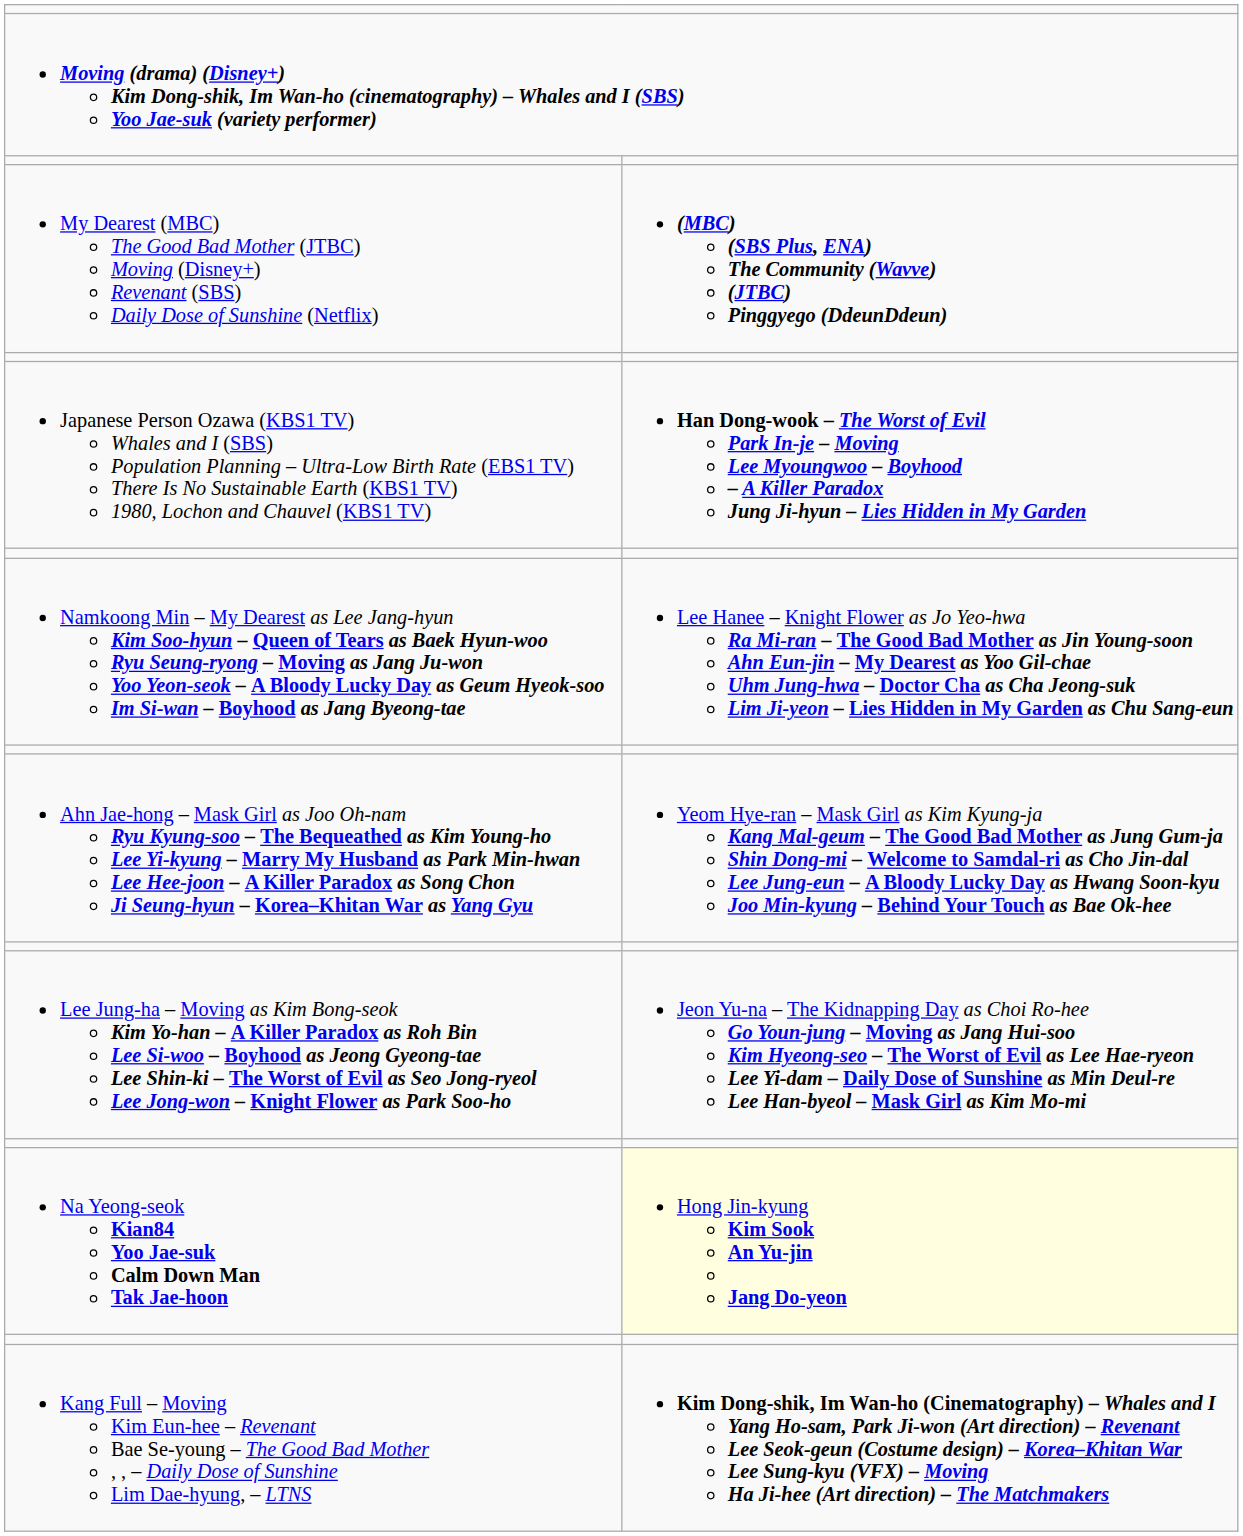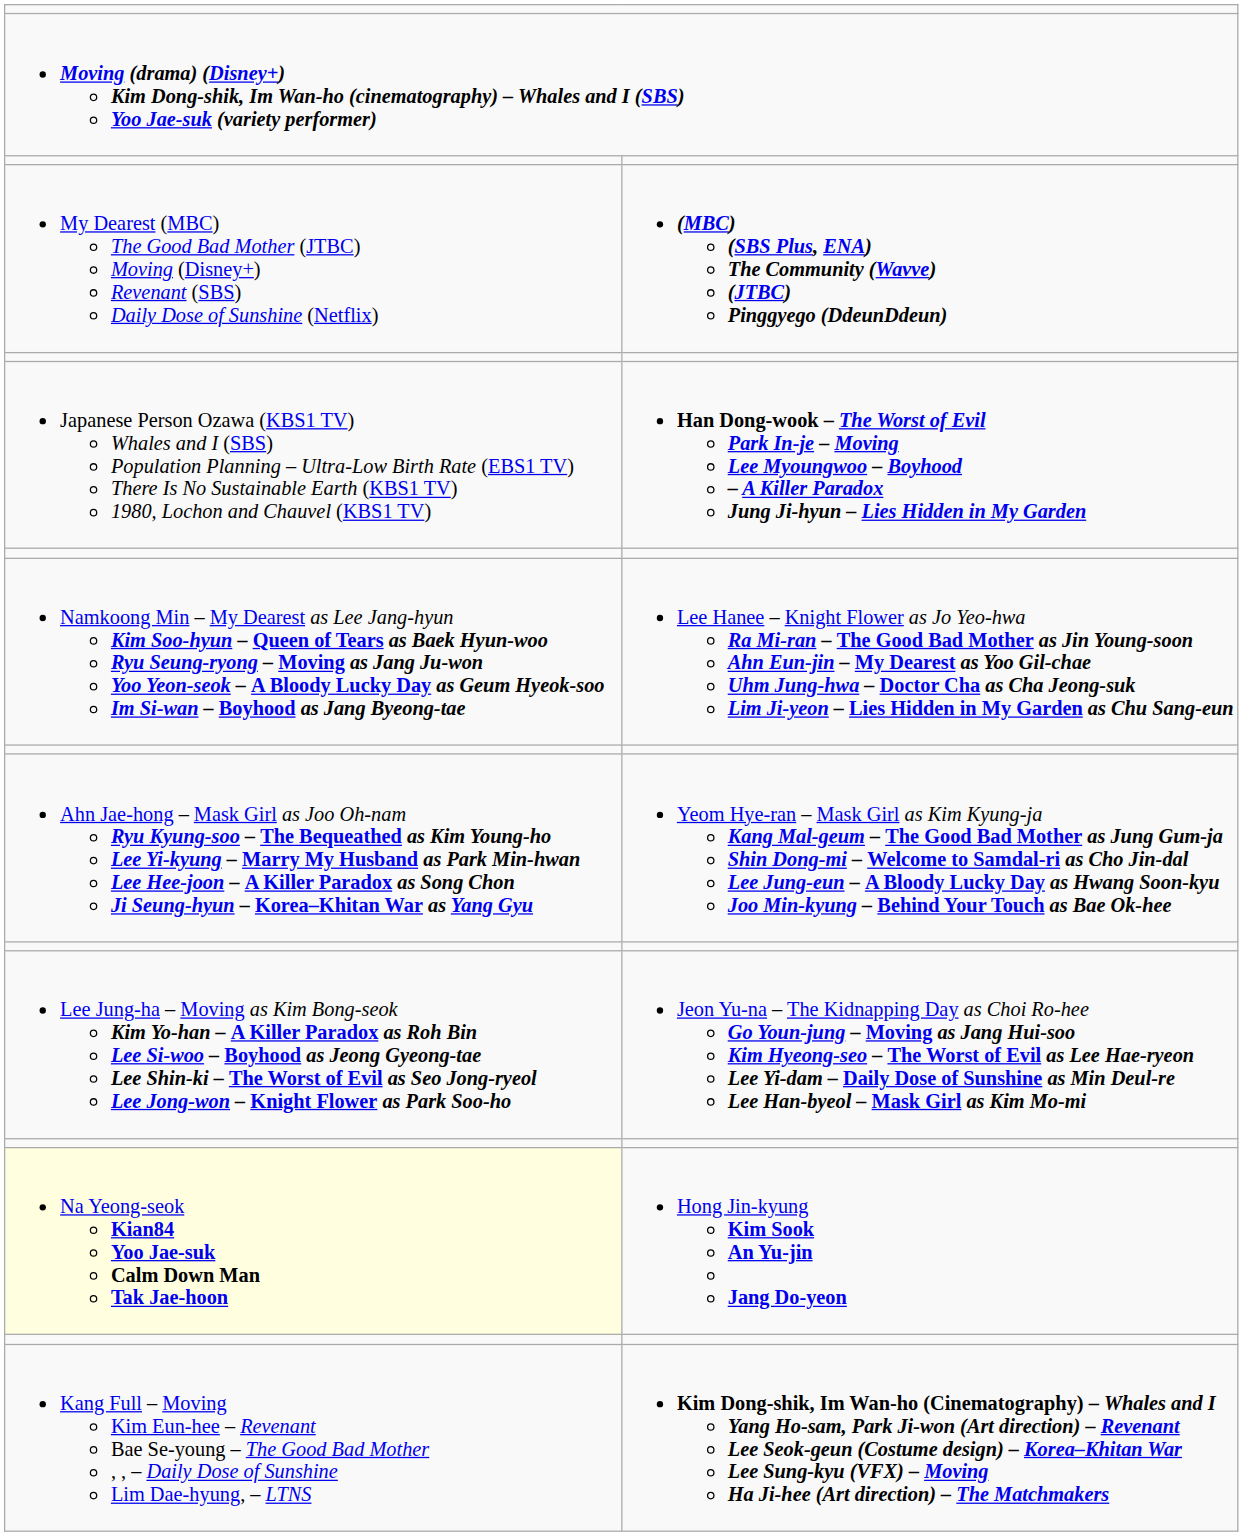(313, 1252) no background -> (313, 1252) lightyellow background
(930, 1252) lightyellow background -> (930, 1252) no background
